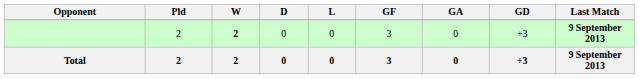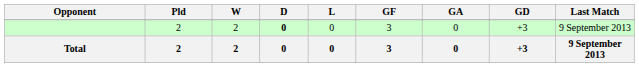(236, 33) bold -> (236, 28) normal
(284, 33) normal -> (284, 28) bold
(595, 33) bold -> (595, 28) normal
